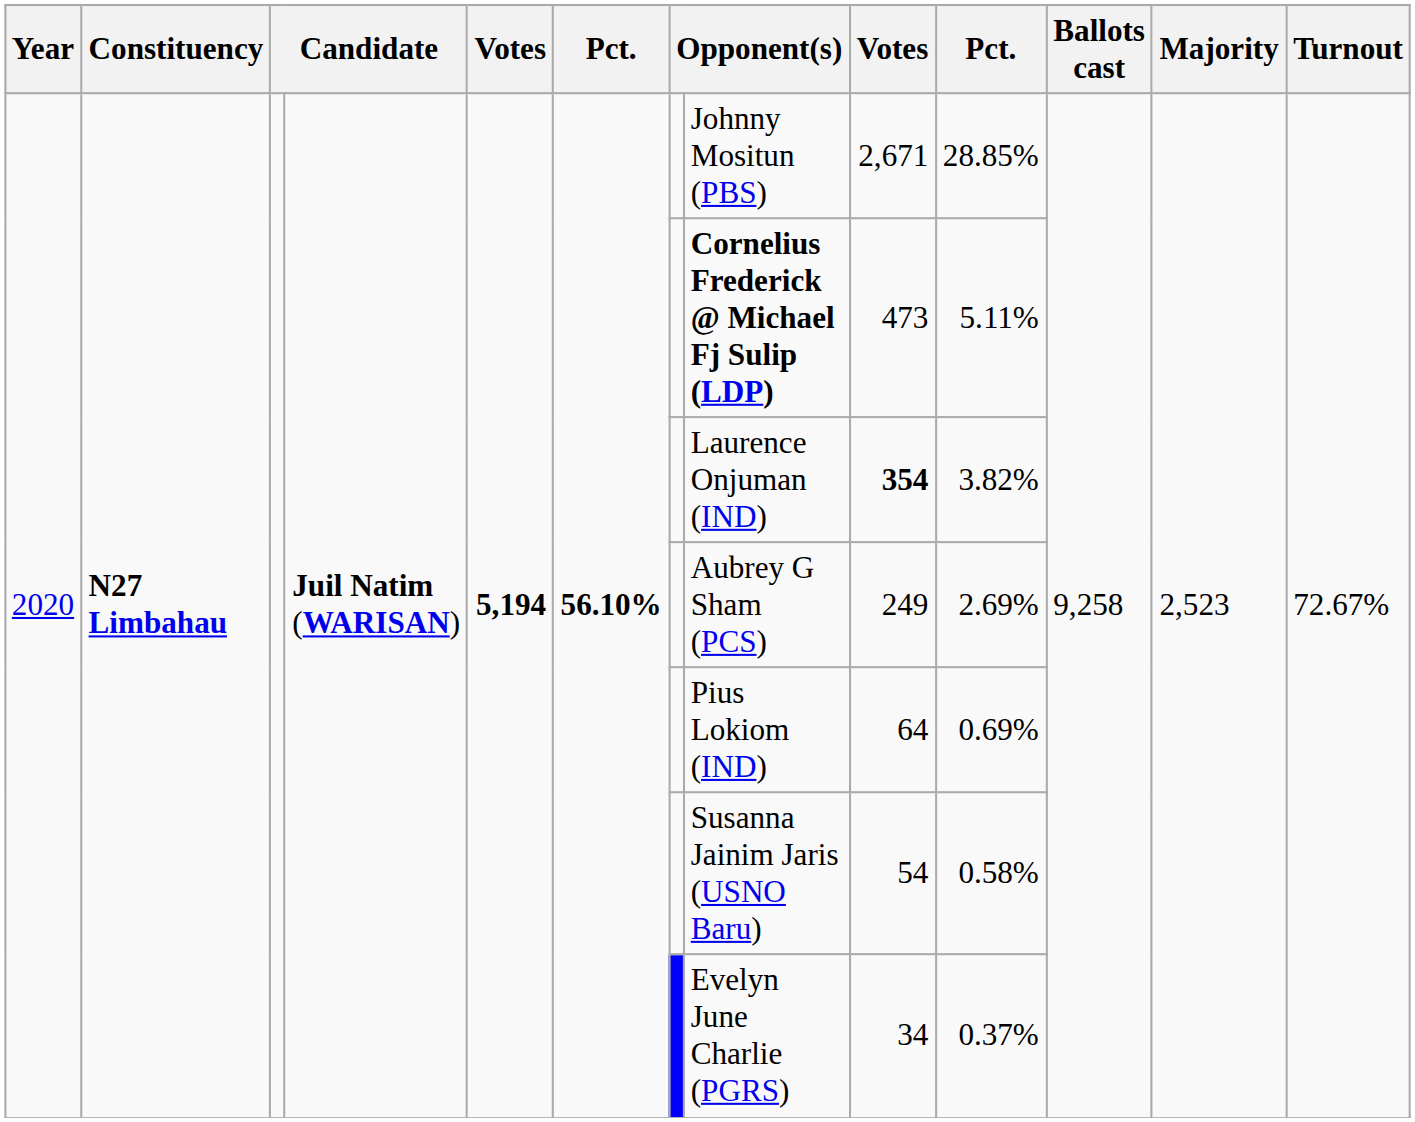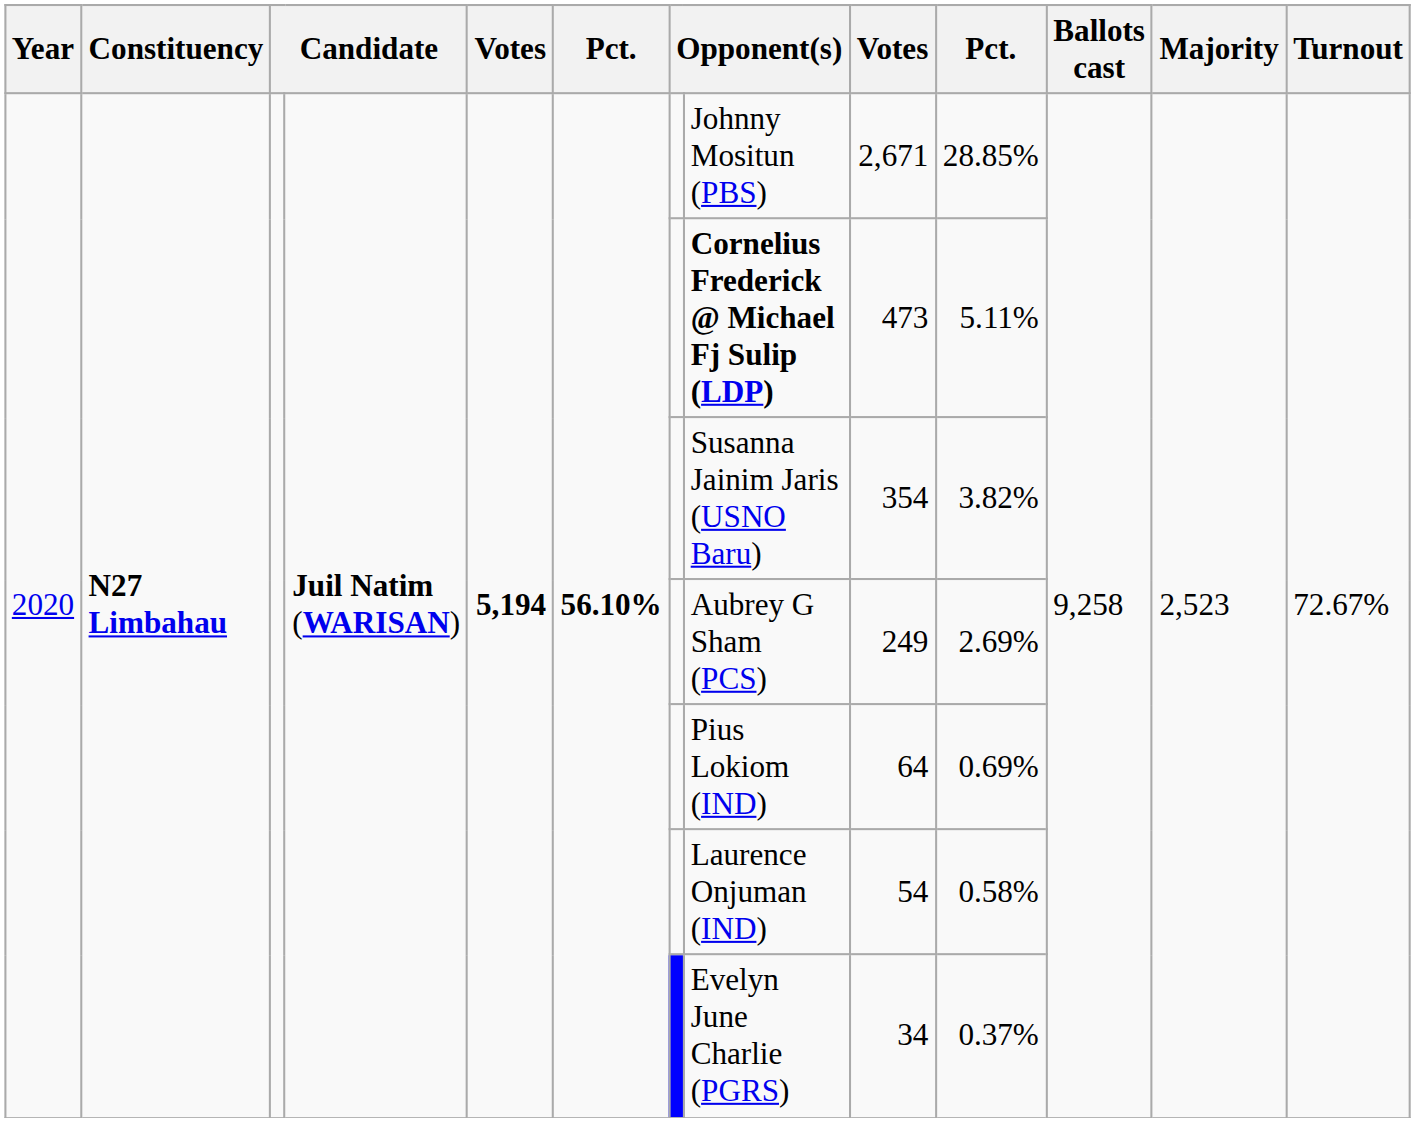(749, 479) Laurence Onjuman (IND) -> (765, 497) Susanna Jainim Jaris (USNO Baru)
(905, 479) bold -> (905, 497) normal
(765, 873) Susanna Jainim Jaris (USNO Baru) -> (749, 891) Laurence Onjuman (IND)
